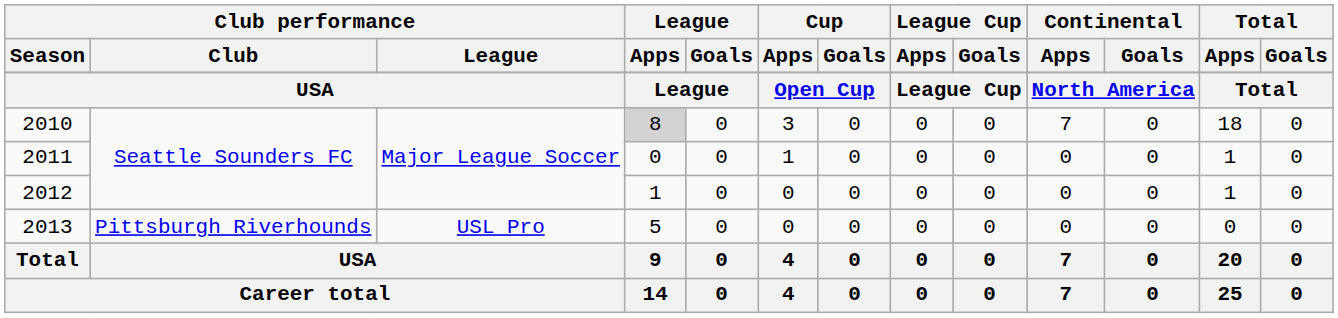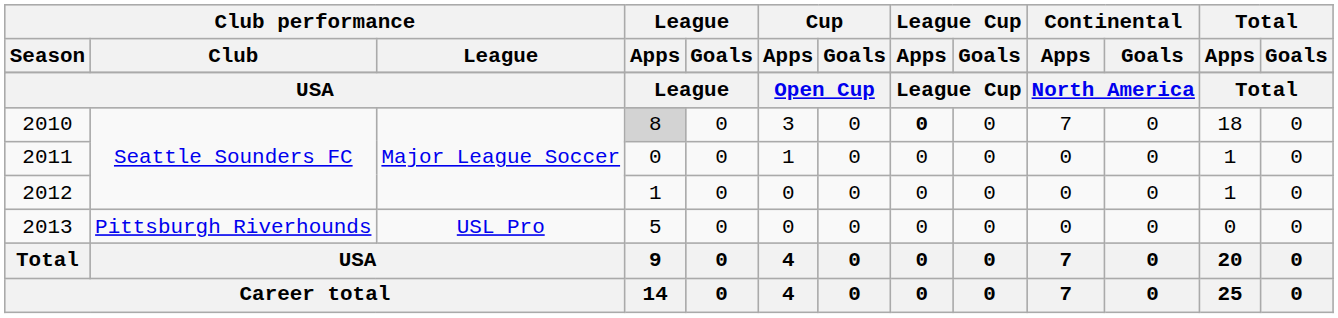(922, 124) normal -> (922, 124) bold
